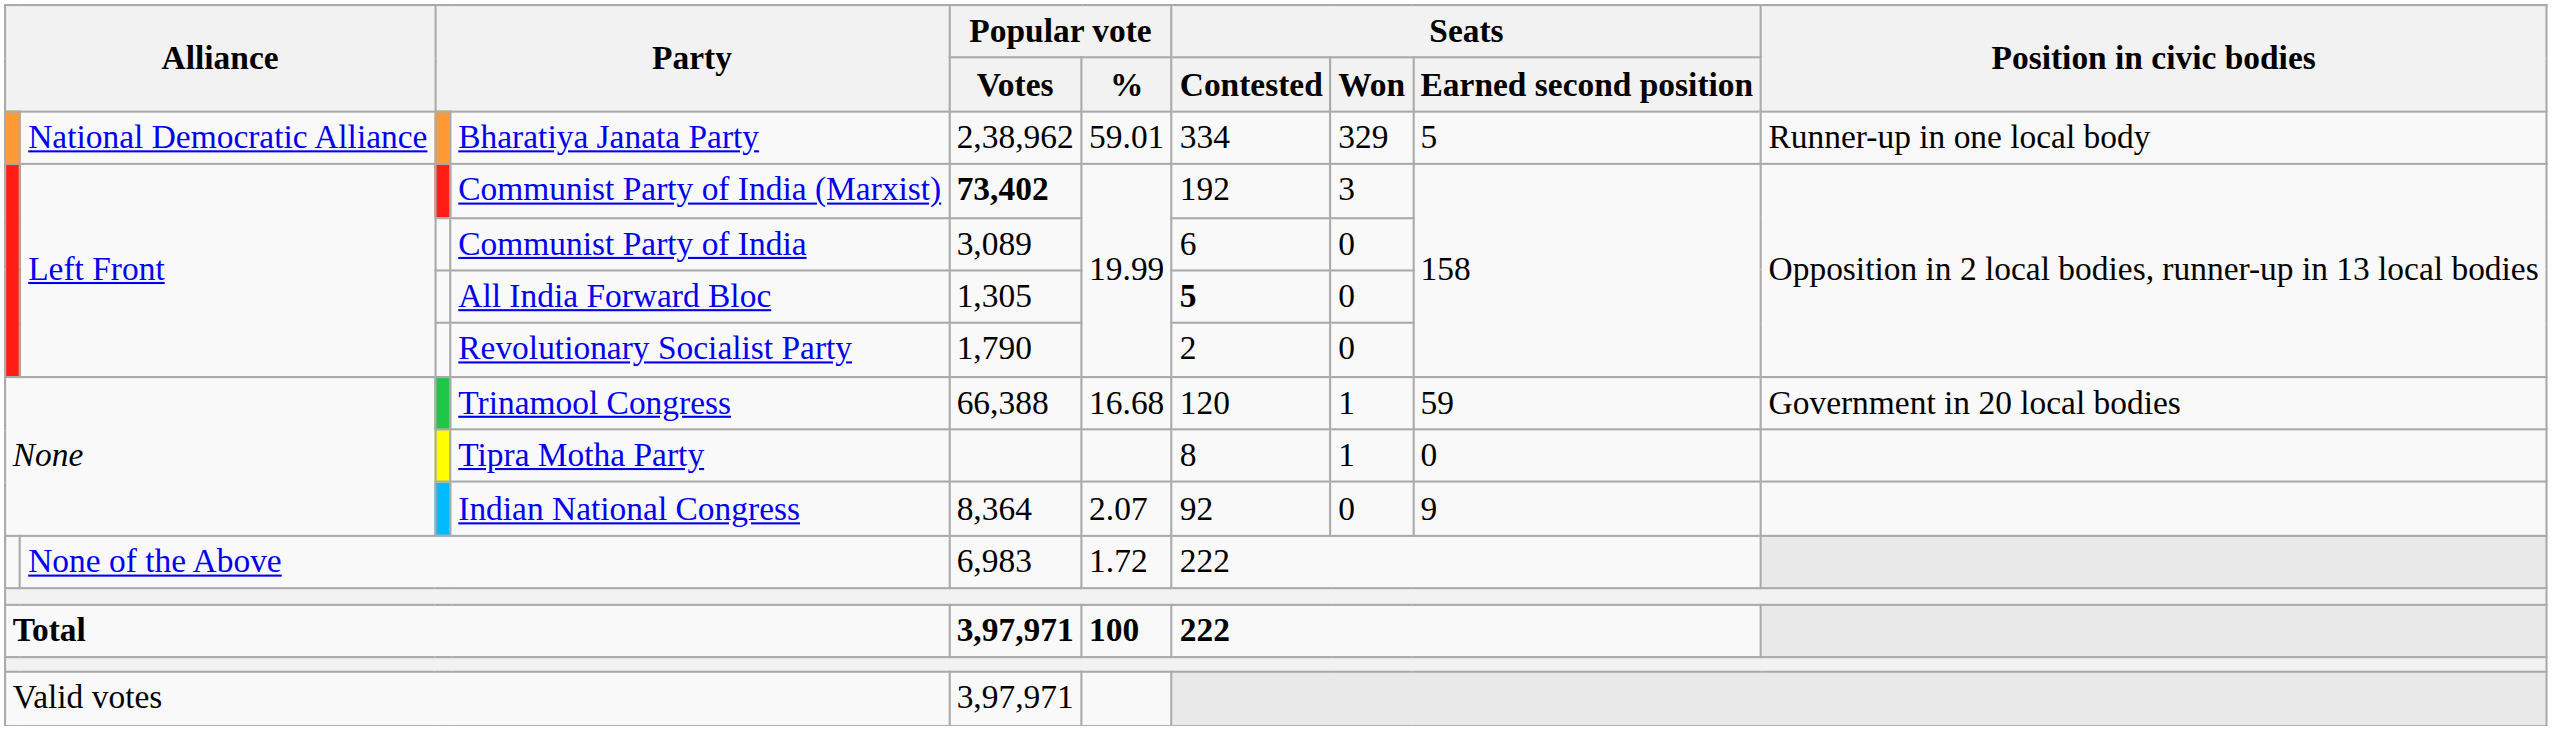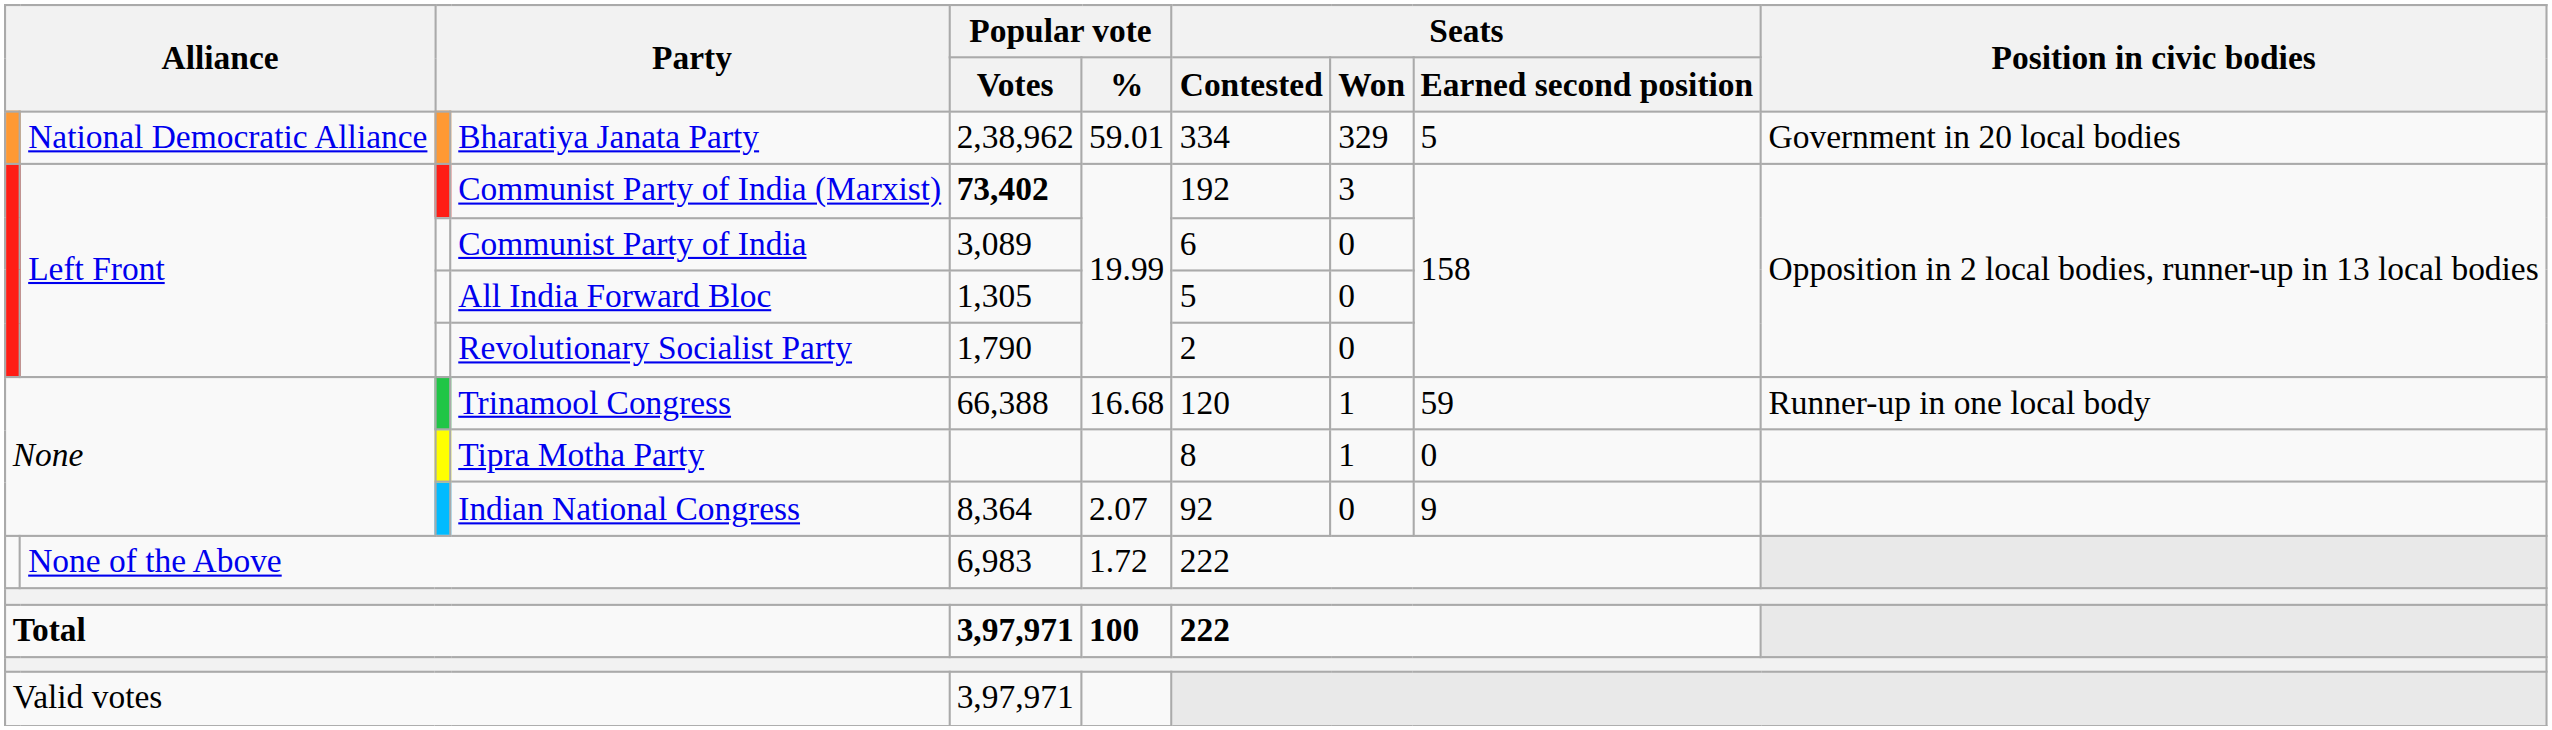(1960, 137) Runner-up in one local body -> (1975, 137) Government in 20 local bodies
(1188, 296) bold -> (1188, 296) normal
(1975, 402) Government in 20 local bodies -> (1960, 402) Runner-up in one local body
